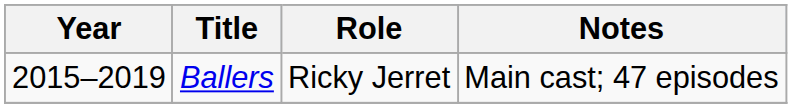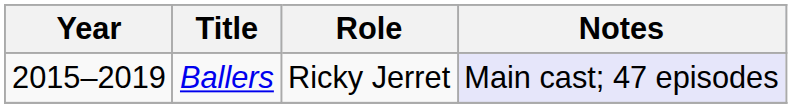(621, 77) no background -> (621, 77) lavender background
